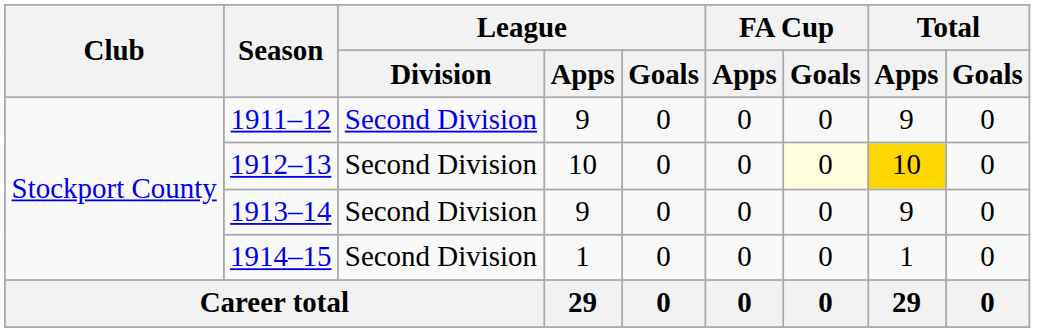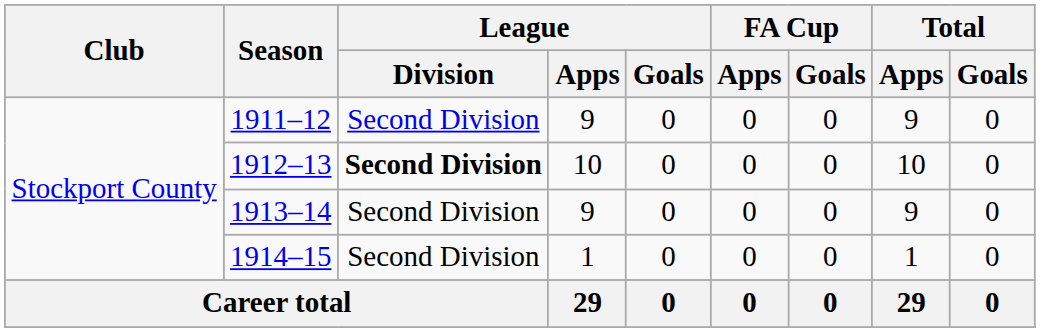(441, 165) normal -> (443, 165) bold
(825, 165) lightyellow background -> (830, 165) no background
(906, 165) gold background -> (911, 165) no background
